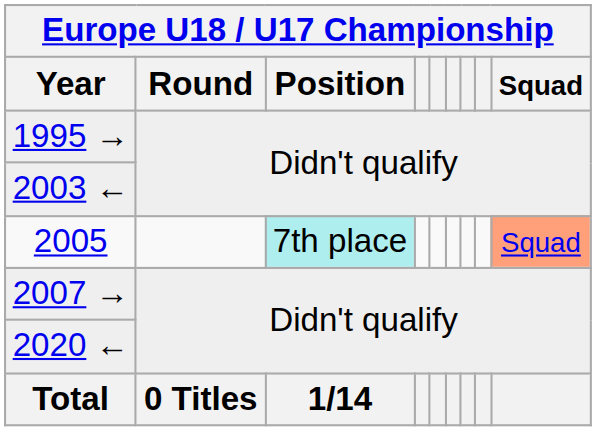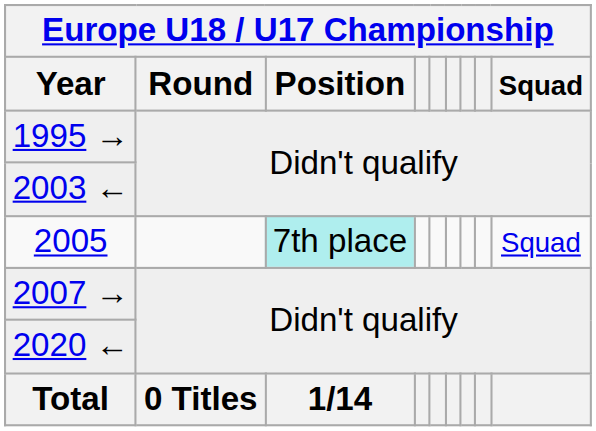(541, 242) lightsalmon background -> (541, 242) no background
